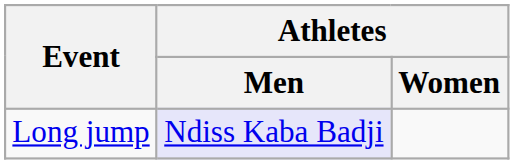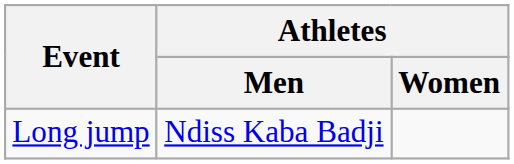(274, 133) lavender background -> (274, 133) no background
